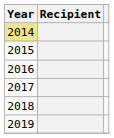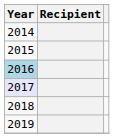(21, 32) khaki background -> (21, 32) no background
(21, 69) no background -> (21, 69) lightblue background
(21, 87) no background -> (21, 87) lavender background
